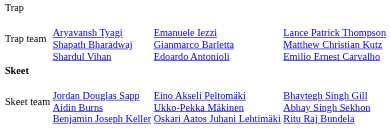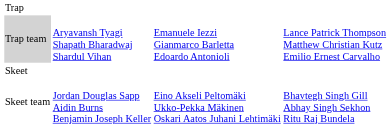(26, 39) no background -> (26, 39) lightgrey background
(17, 70) bold -> (16, 70) normal
